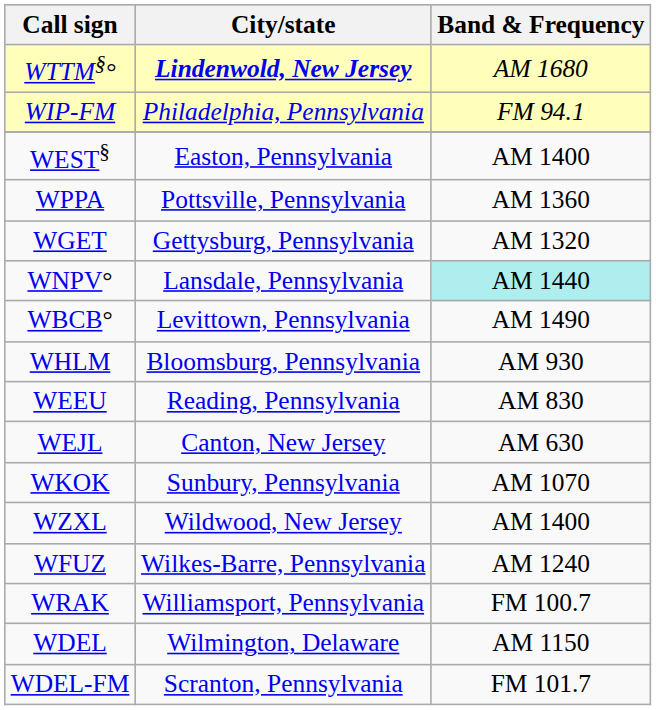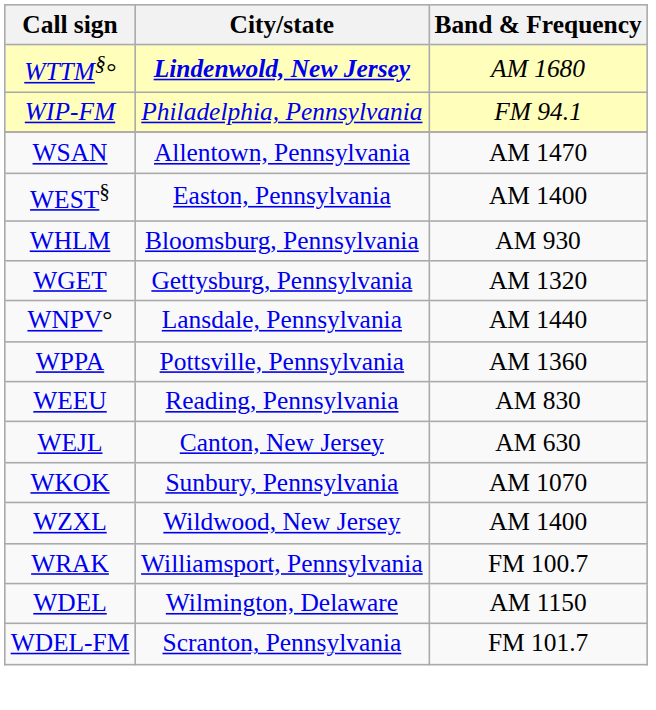+ row: (70, 152)
rows swapped: (70, 361) <-> (70, 199)
(541, 280) paleturquoise background -> (538, 320) no background
- row: (70, 320)
- row: (70, 562)
